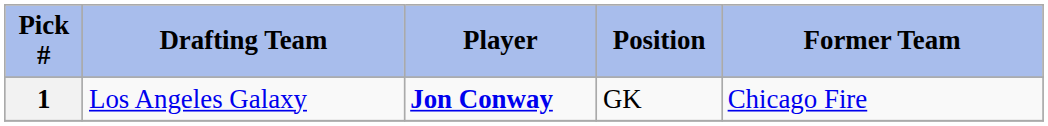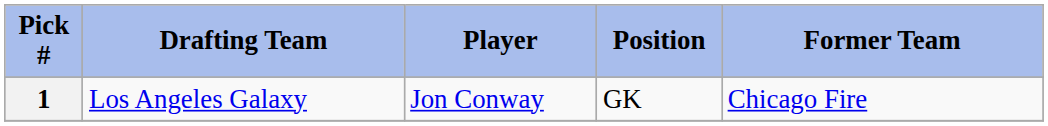(482, 98) bold -> (477, 98) normal
